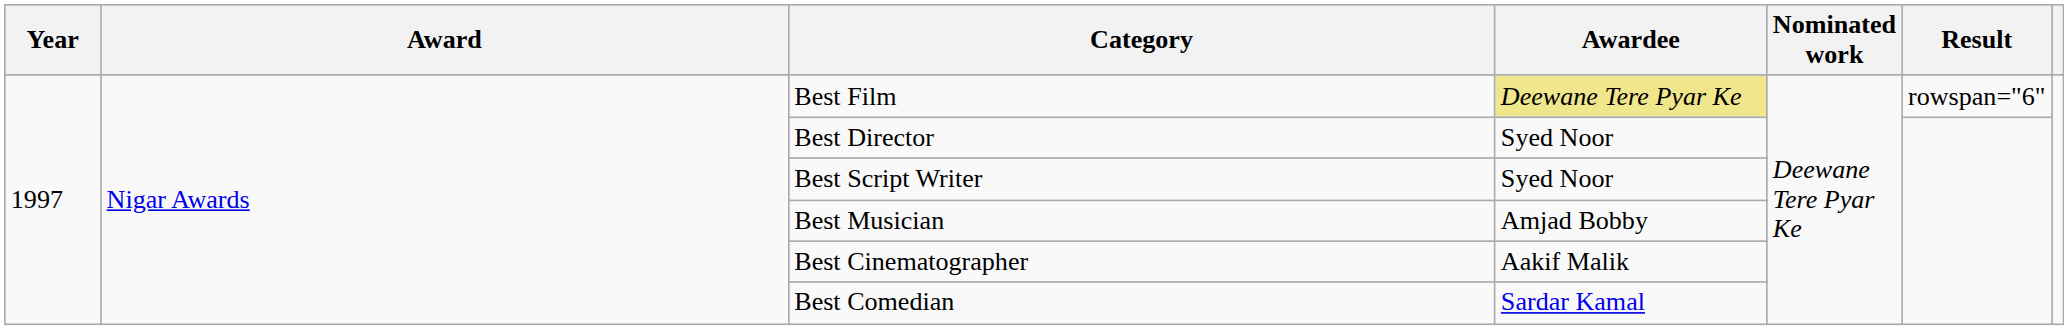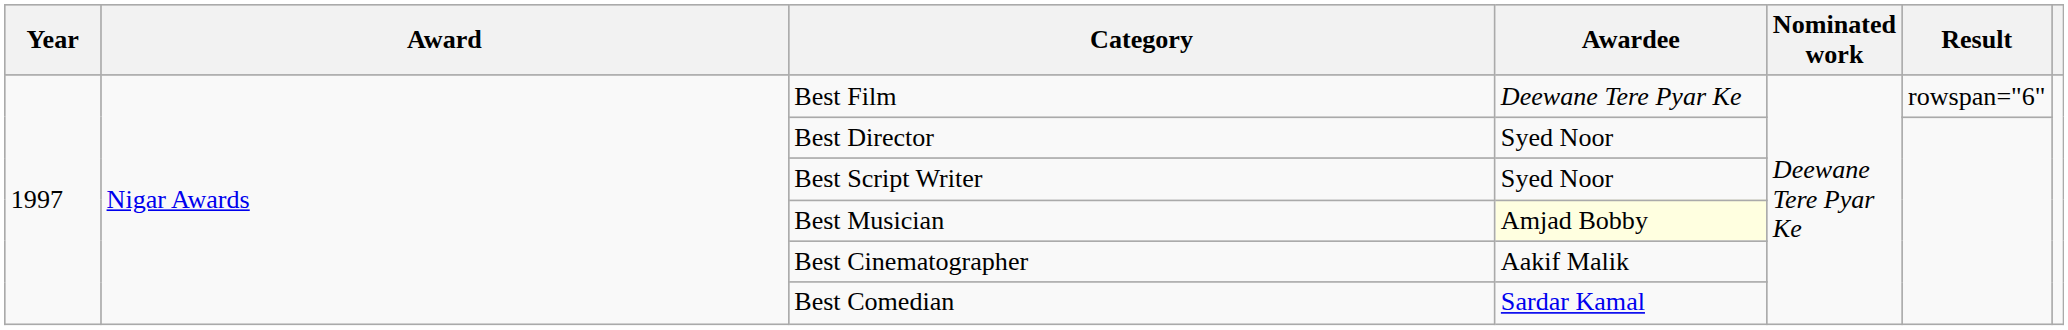(1621, 95) khaki background -> (1621, 95) no background
(1574, 219) no background -> (1574, 219) lightyellow background
